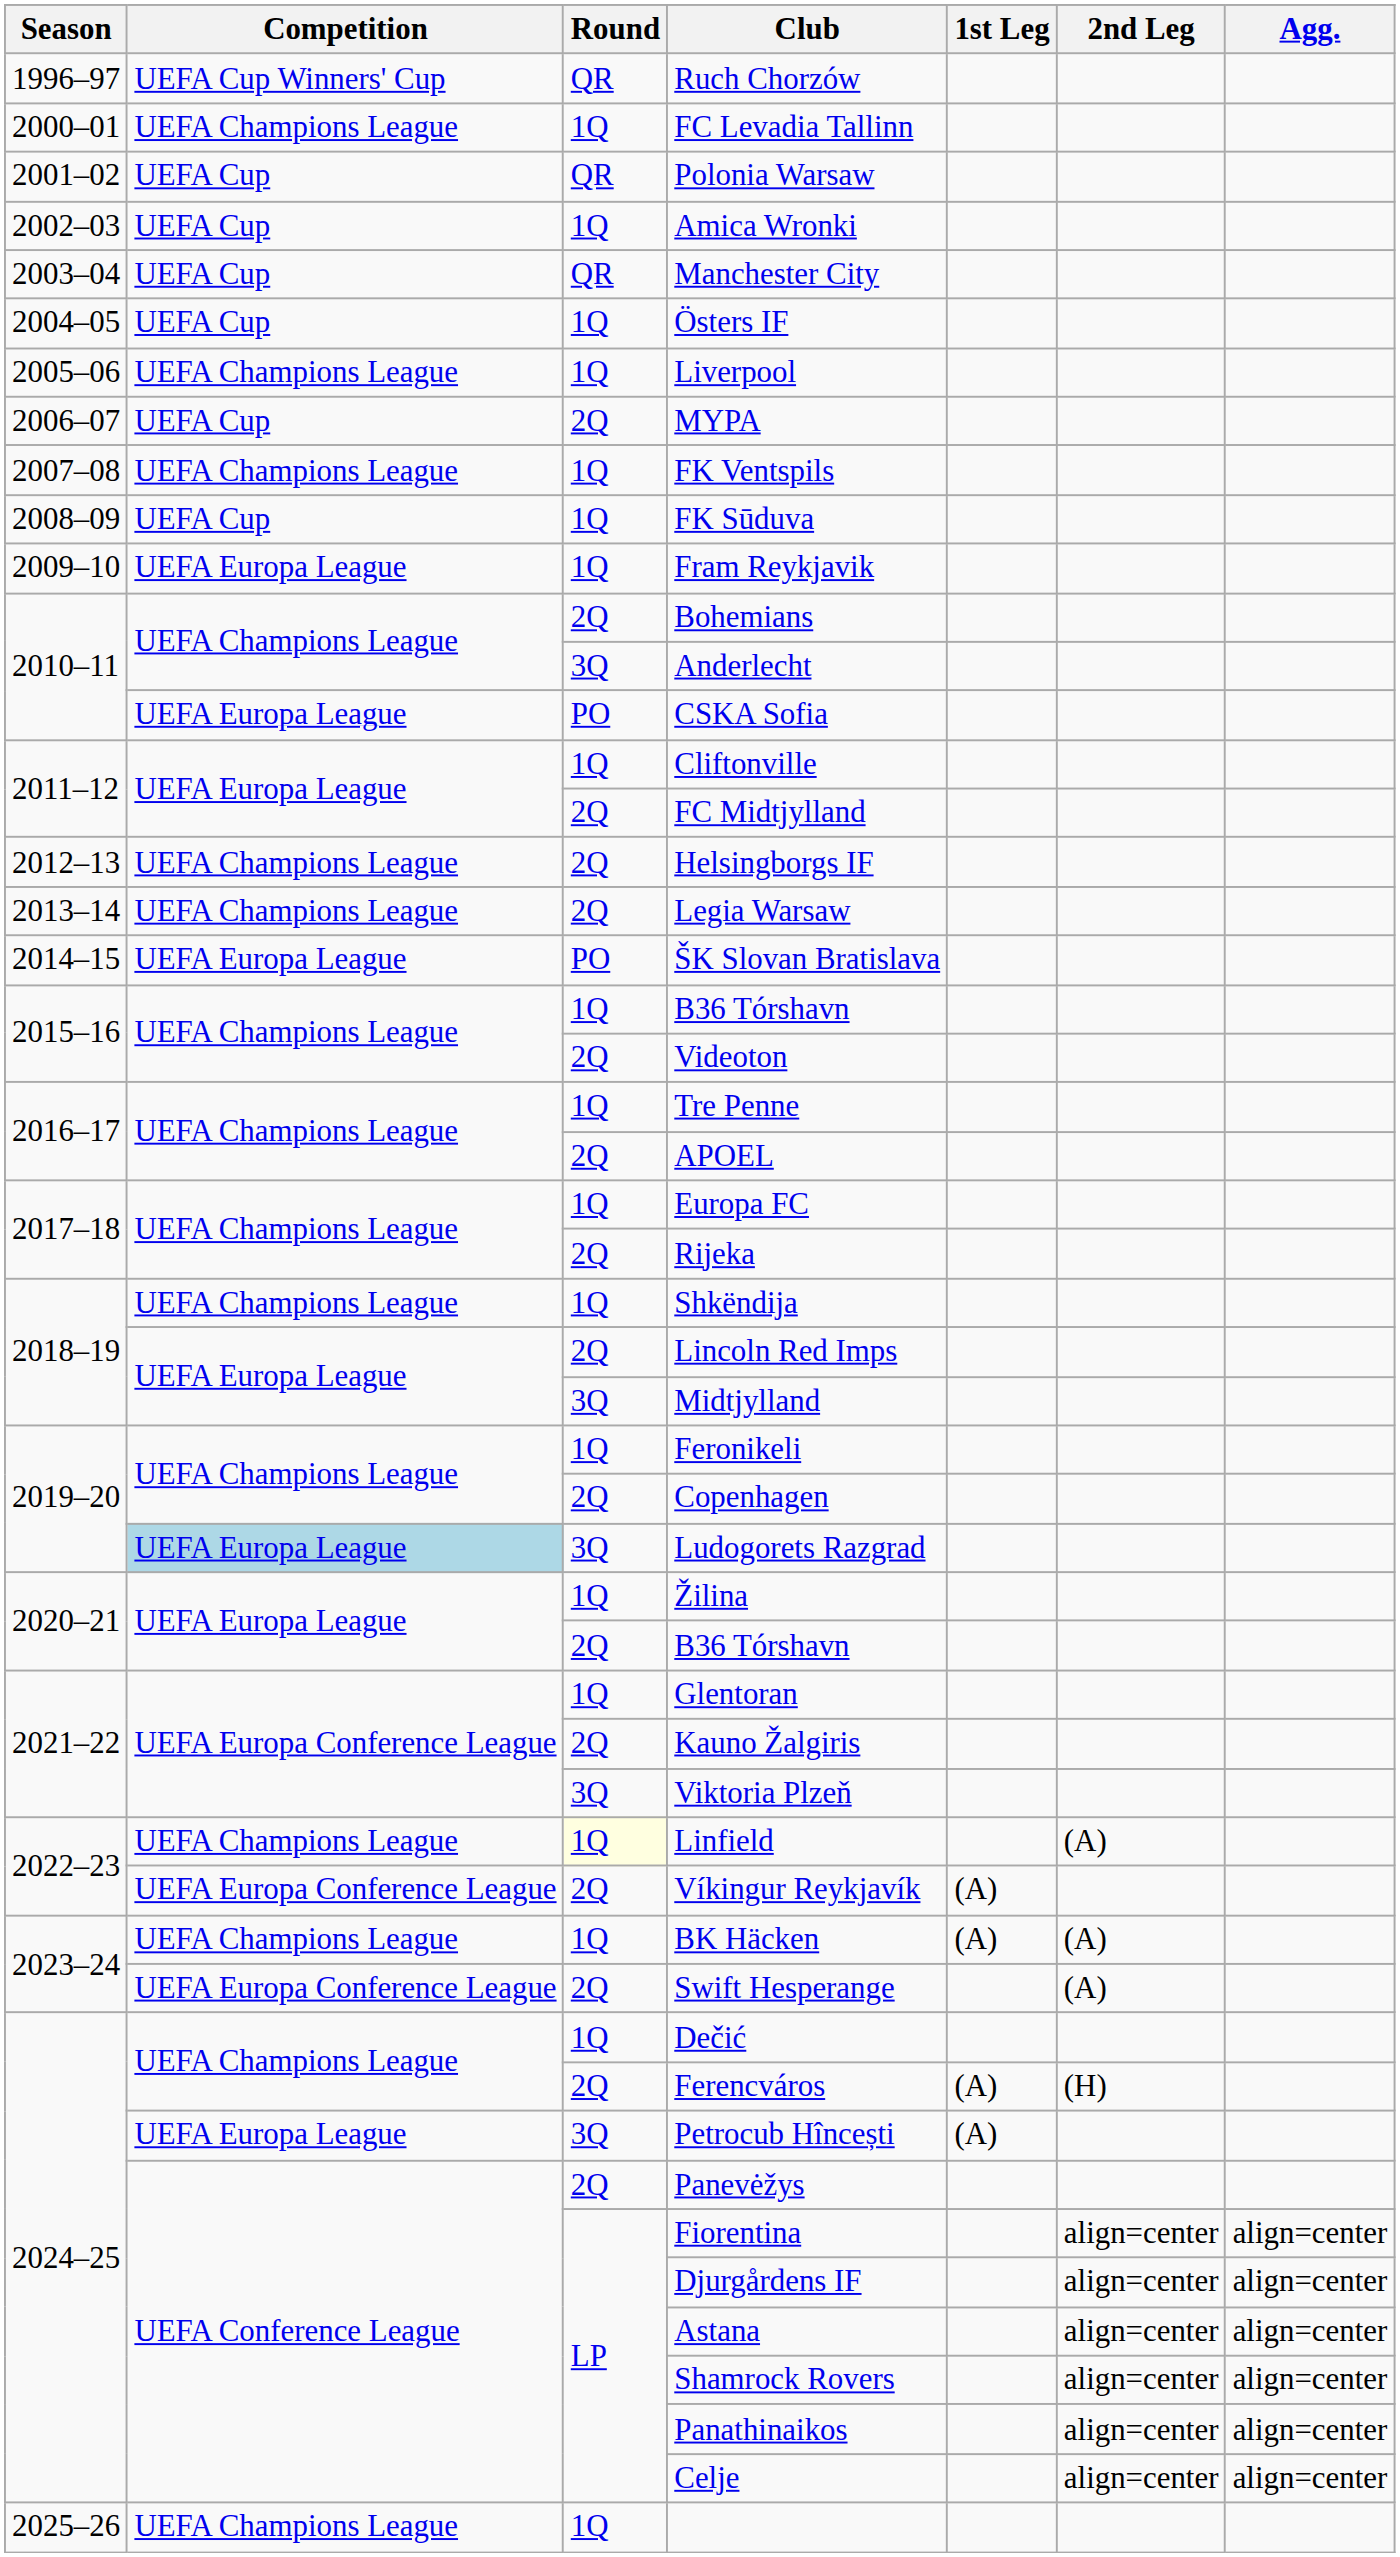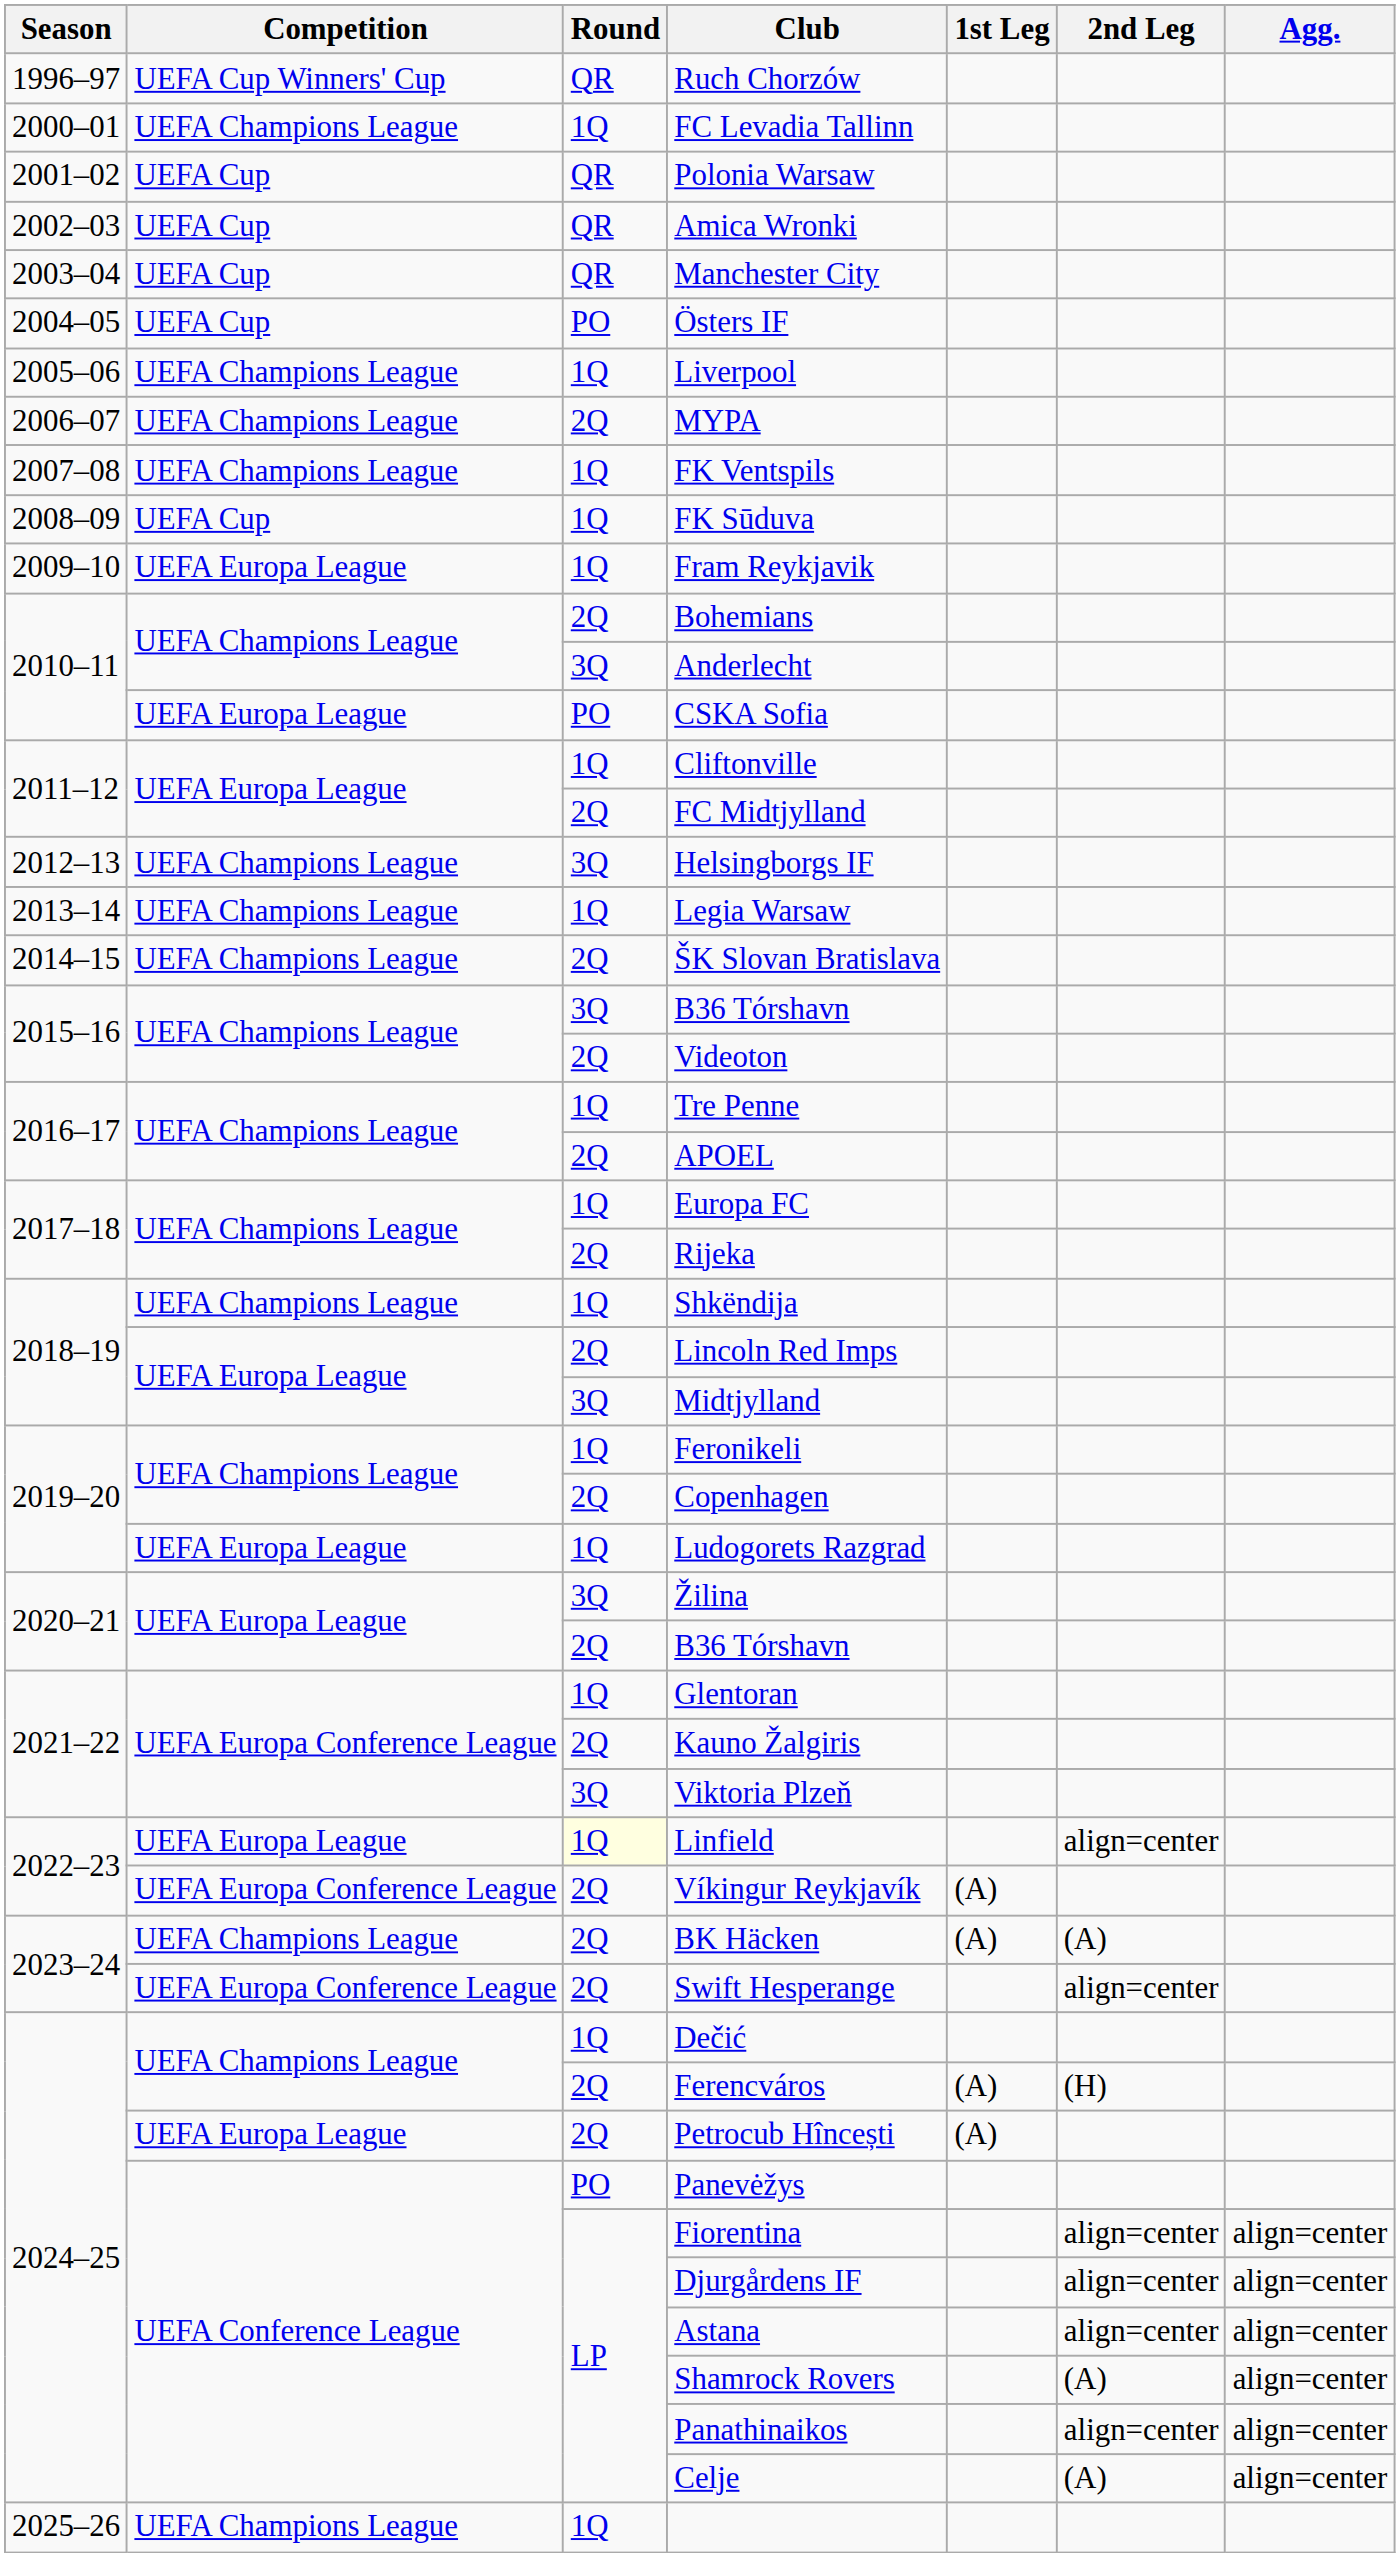(590, 224) 1Q -> (592, 224) QR
(590, 322) 1Q -> (591, 322) PO
(202, 420) UEFA Cup -> (296, 420) UEFA Champions League
(590, 861) 2Q -> (590, 861) 3Q
(590, 910) 2Q -> (590, 910) 1Q
(270, 959) UEFA Europa League -> (296, 959) UEFA Champions League
(591, 959) PO -> (590, 959) 2Q
(590, 1008) 1Q -> (590, 1008) 3Q
(270, 1547) lightblue background -> (270, 1547) no background
(590, 1547) 3Q -> (590, 1547) 1Q
(590, 1596) 1Q -> (590, 1596) 3Q
(296, 1841) UEFA Champions League -> (270, 1841) UEFA Europa League
(1085, 1841) (A) -> (1141, 1841) align=center
(590, 1938) 1Q -> (590, 1938) 2Q
(1085, 1987) (A) -> (1141, 1987) align=center
(590, 2134) 3Q -> (590, 2134) 2Q
(590, 2183) 2Q -> (591, 2183) PO
(1141, 2379) align=center -> (1085, 2379) (A)
(1141, 2477) align=center -> (1085, 2477) (A)
